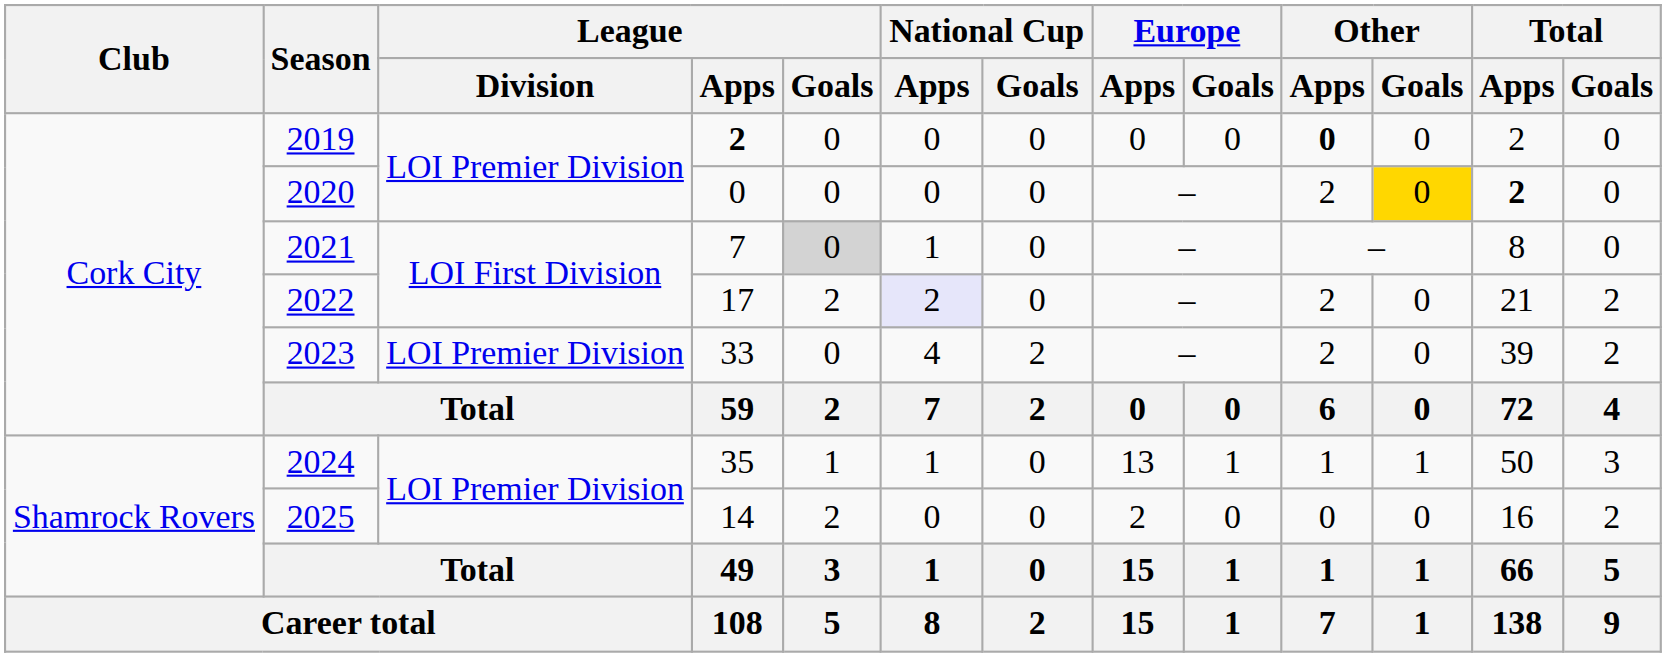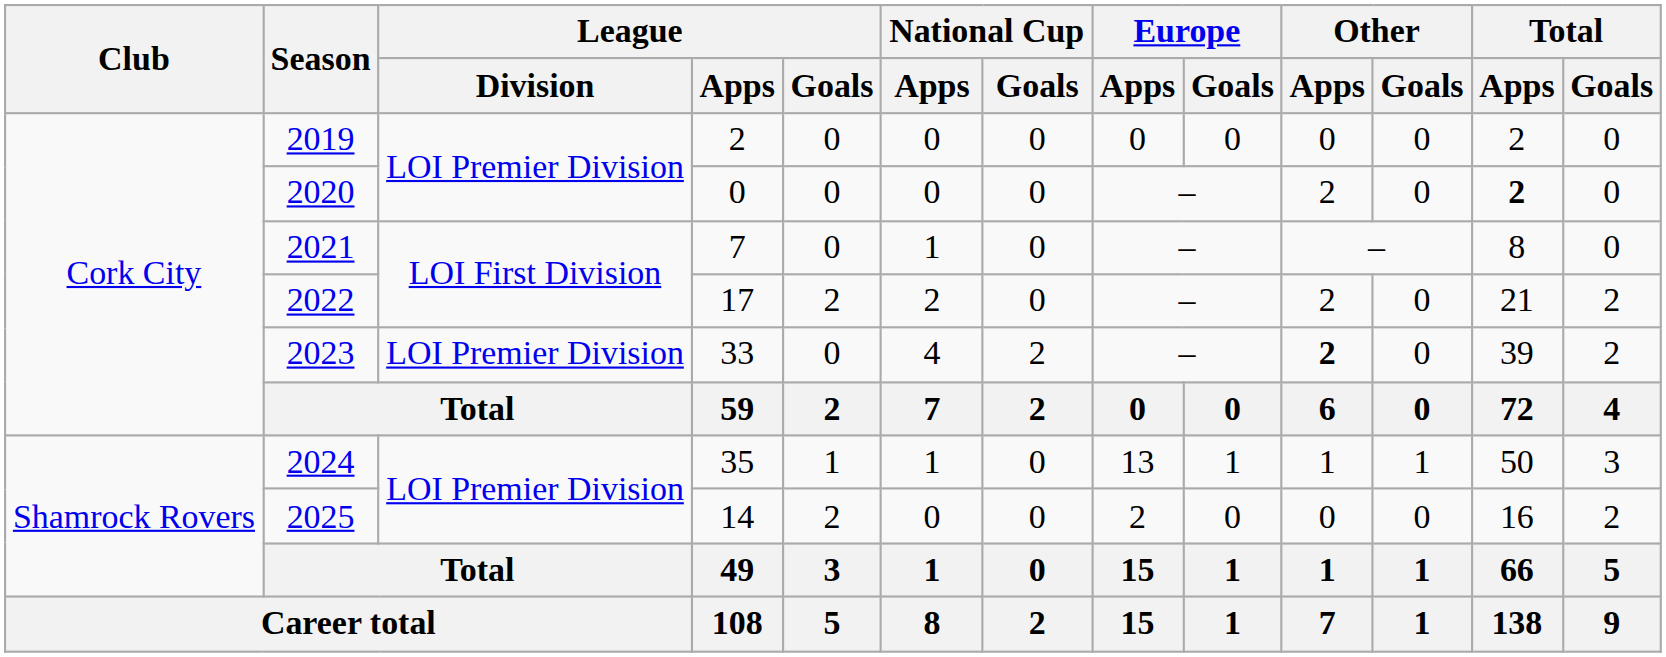(737, 138) bold -> (737, 138) normal
(1327, 138) bold -> (1327, 138) normal
(1422, 192) gold background -> (1422, 192) no background
(832, 246) lightgrey background -> (832, 246) no background
(932, 300) lavender background -> (932, 300) no background
(1327, 354) normal -> (1327, 354) bold
